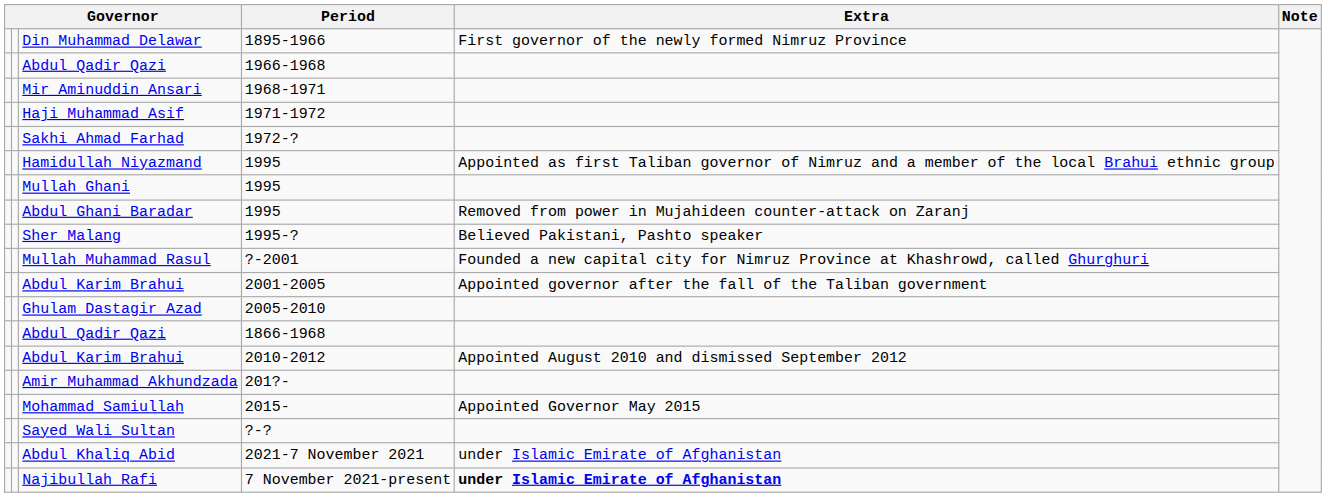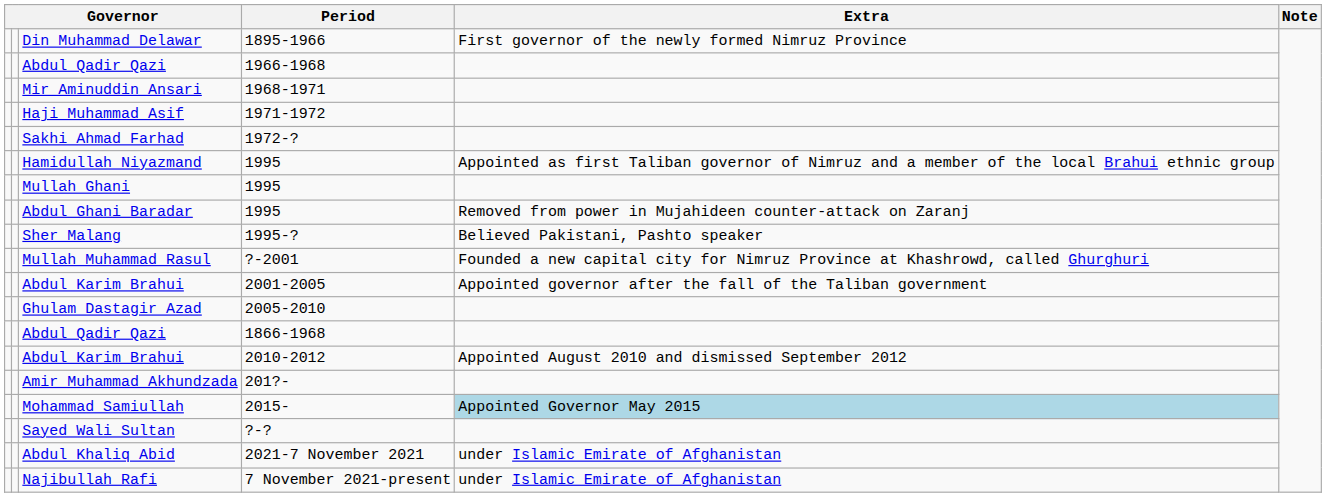(579, 407) no background -> (579, 407) lightblue background
(620, 480) bold -> (620, 480) normal
